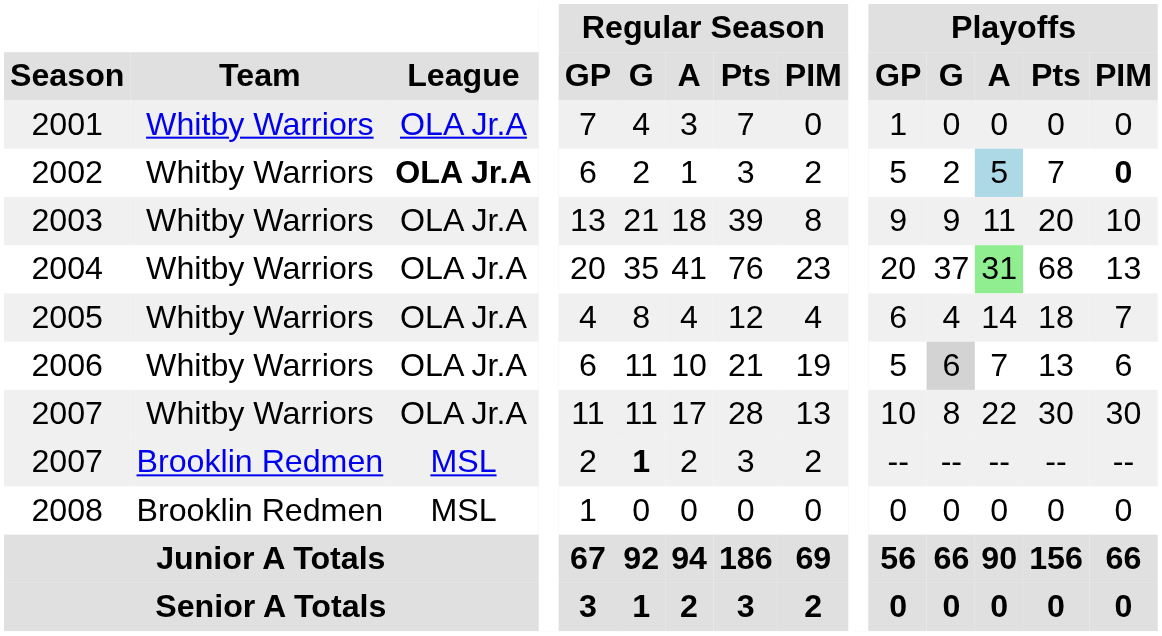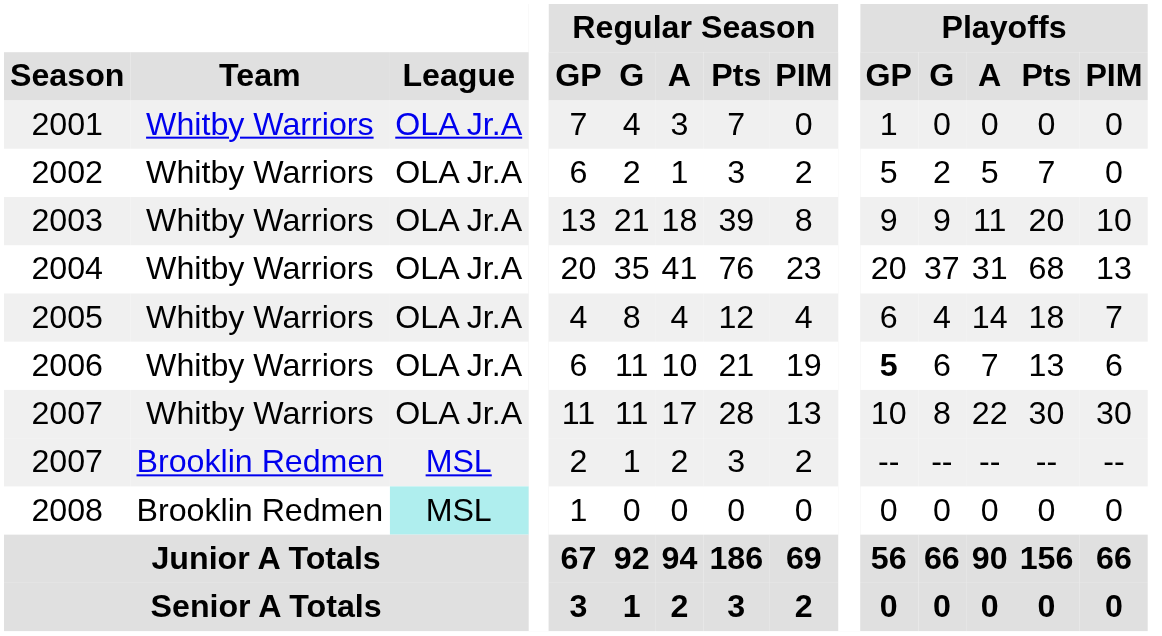(463, 172) bold -> (459, 172) normal
(999, 172) lightblue background -> (990, 172) no background
(1123, 172) bold -> (1114, 172) normal
(999, 268) lightgreen background -> (990, 268) no background
(898, 365) normal -> (889, 365) bold
(951, 365) lightgrey background -> (942, 365) no background
(641, 461) bold -> (632, 461) normal
(463, 510) no background -> (459, 510) paleturquoise background
